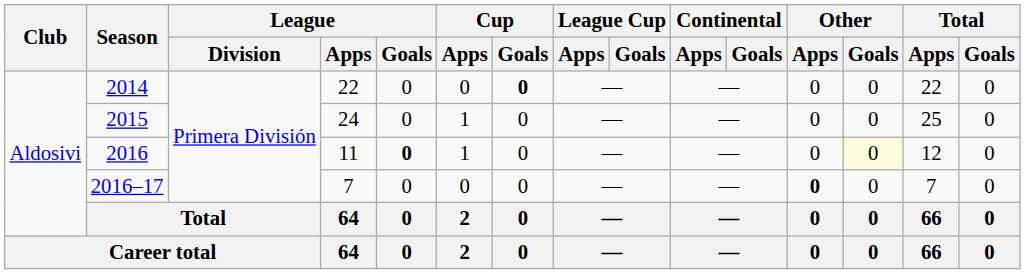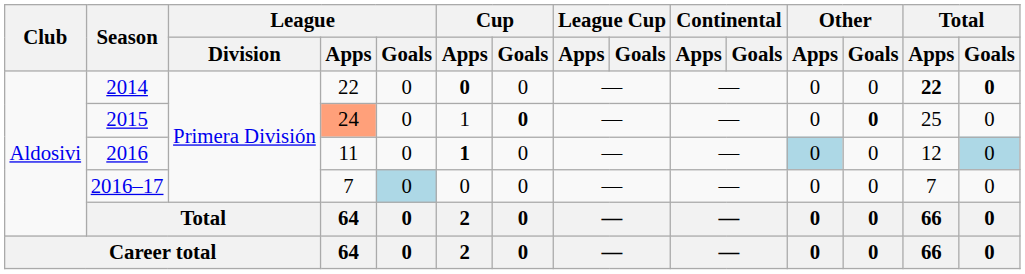(465, 86) normal -> (465, 86) bold
(523, 86) bold -> (523, 86) normal
(931, 86) normal -> (931, 86) bold
(989, 86) normal -> (989, 86) bold
(348, 119) no background -> (348, 119) lightsalmon background
(523, 119) normal -> (523, 119) bold
(873, 119) normal -> (873, 119) bold
(407, 152) bold -> (407, 152) normal
(465, 152) normal -> (465, 152) bold
(815, 152) no background -> (815, 152) lightblue background
(873, 152) lightyellow background -> (873, 152) no background
(989, 152) no background -> (989, 152) lightblue background
(407, 185) no background -> (407, 185) lightblue background
(815, 185) bold -> (815, 185) normal
